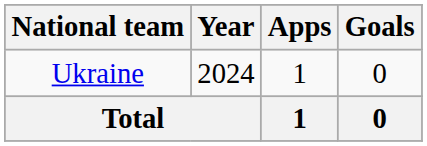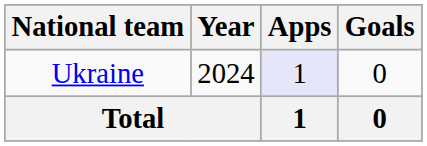(300, 72) no background -> (300, 72) lavender background
